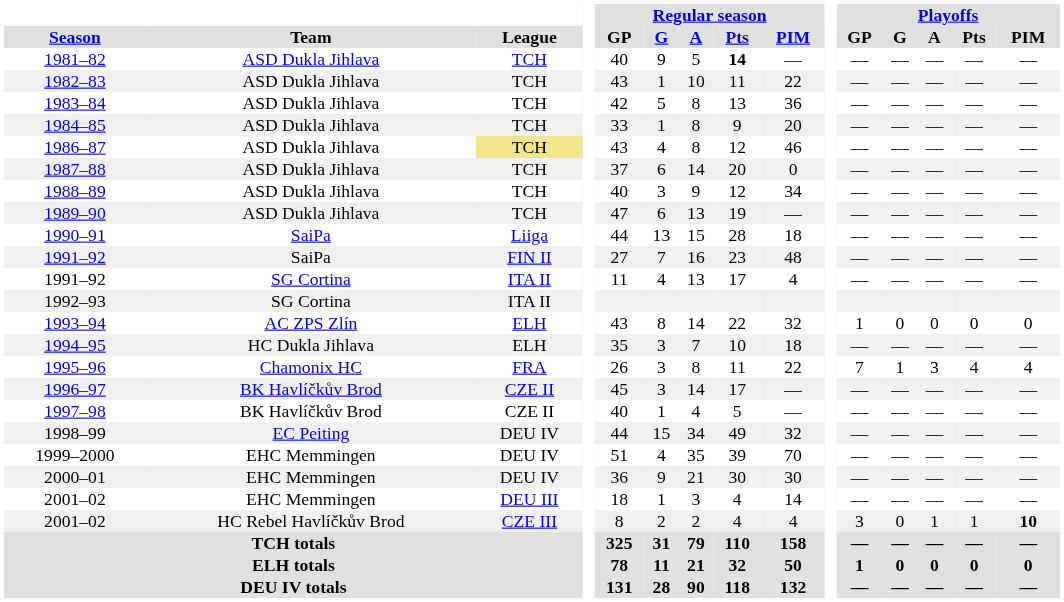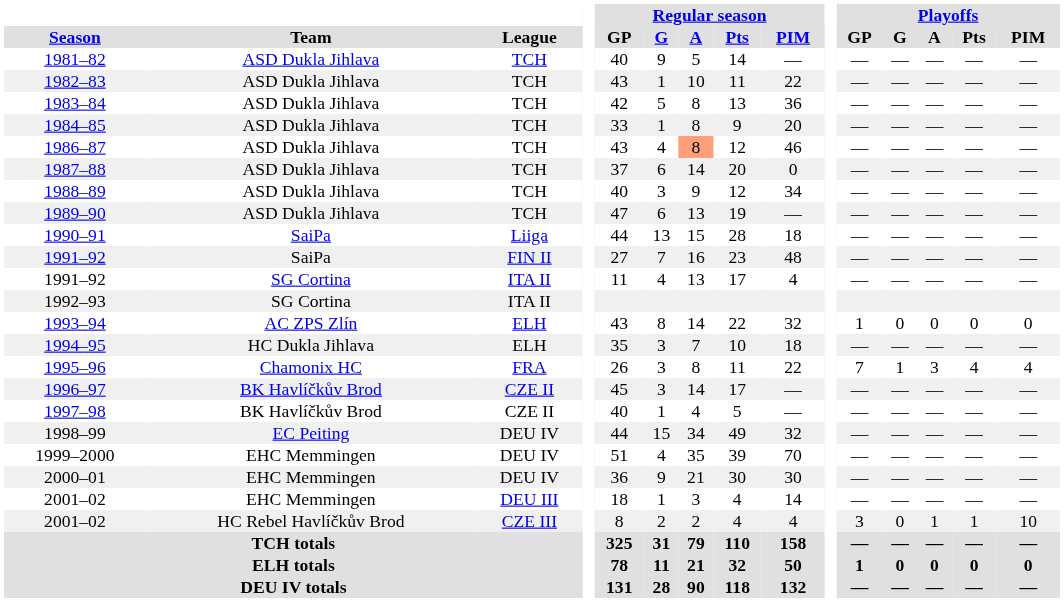(737, 58) bold -> (737, 58) normal
(529, 146) khaki background -> (529, 146) no background
(696, 146) no background -> (696, 146) lightsalmon background
(1028, 520) bold -> (1028, 520) normal
